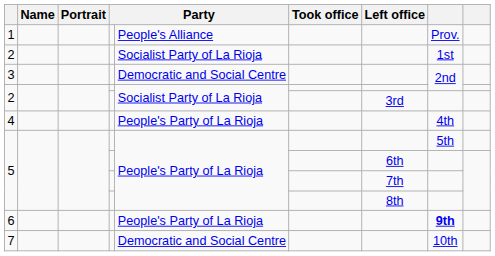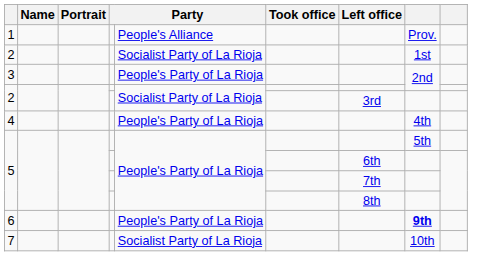(202, 75) Democratic and Social Centre -> (190, 75) People's Party of La Rioja
(202, 241) Democratic and Social Centre -> (190, 241) Socialist Party of La Rioja
